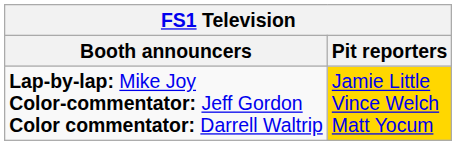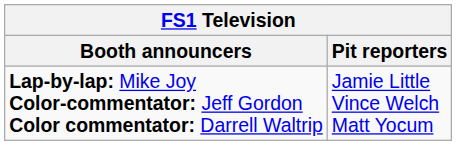(385, 104) gold background -> (385, 104) no background
